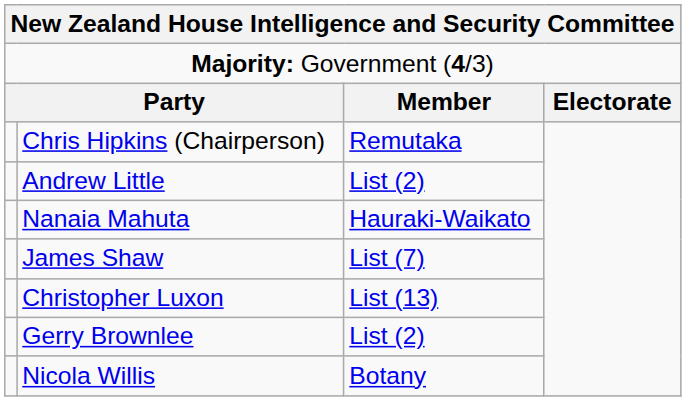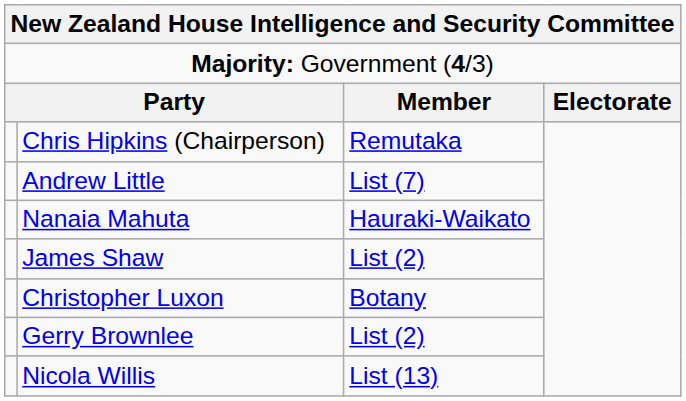(387, 180) List (2) -> (387, 180) List (7)
(387, 258) List (7) -> (387, 258) List (2)
(394, 297) List (13) -> (388, 297) Botany
(388, 375) Botany -> (394, 375) List (13)
